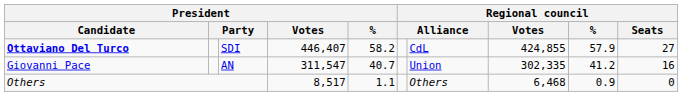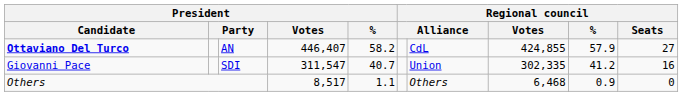(231, 48) SDI -> (227, 48) AN
(227, 65) AN -> (231, 65) SDI
